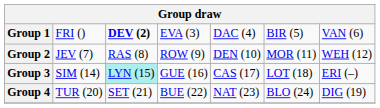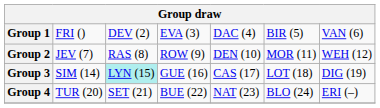(129, 33) bold -> (129, 33) normal
(340, 73) ERI (–) -> (344, 73) DIG (19)
(344, 92) DIG (19) -> (340, 92) ERI (–)
